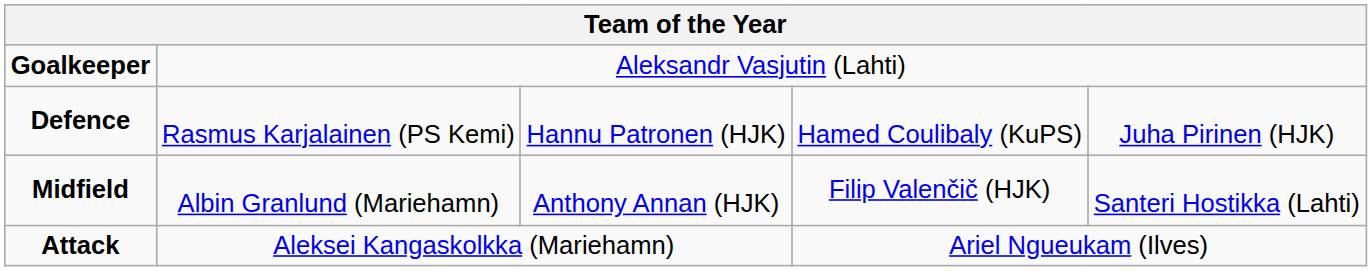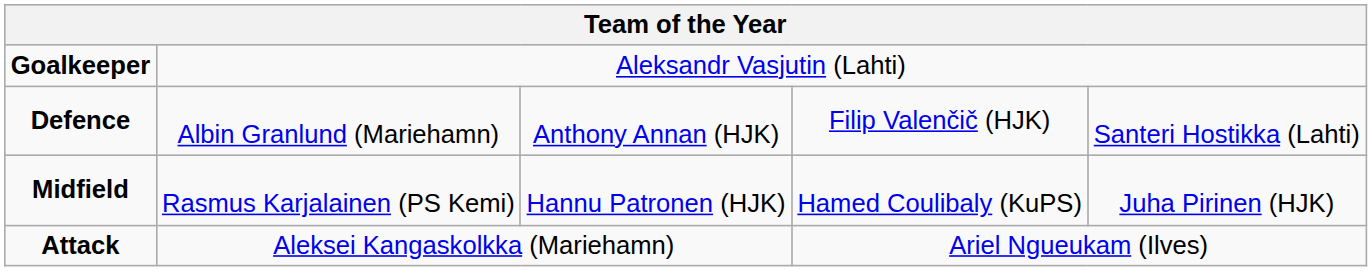(338, 134) Rasmus Karjalainen (PS Kemi) -> (338, 134) Albin Granlund (Mariehamn)
(656, 134) Hannu Patronen (HJK) -> (656, 134) Anthony Annan (HJK)
(940, 134) Hamed Coulibaly (KuPS) -> (940, 120) Filip Valenčič (HJK)
(1227, 134) Juha Pirinen (HJK) -> (1227, 134) Santeri Hostikka (Lahti)
(338, 204) Albin Granlund (Mariehamn) -> (338, 204) Rasmus Karjalainen (PS Kemi)
(656, 204) Anthony Annan (HJK) -> (656, 204) Hannu Patronen (HJK)
(940, 189) Filip Valenčič (HJK) -> (940, 204) Hamed Coulibaly (KuPS)
(1227, 204) Santeri Hostikka (Lahti) -> (1227, 204) Juha Pirinen (HJK)
